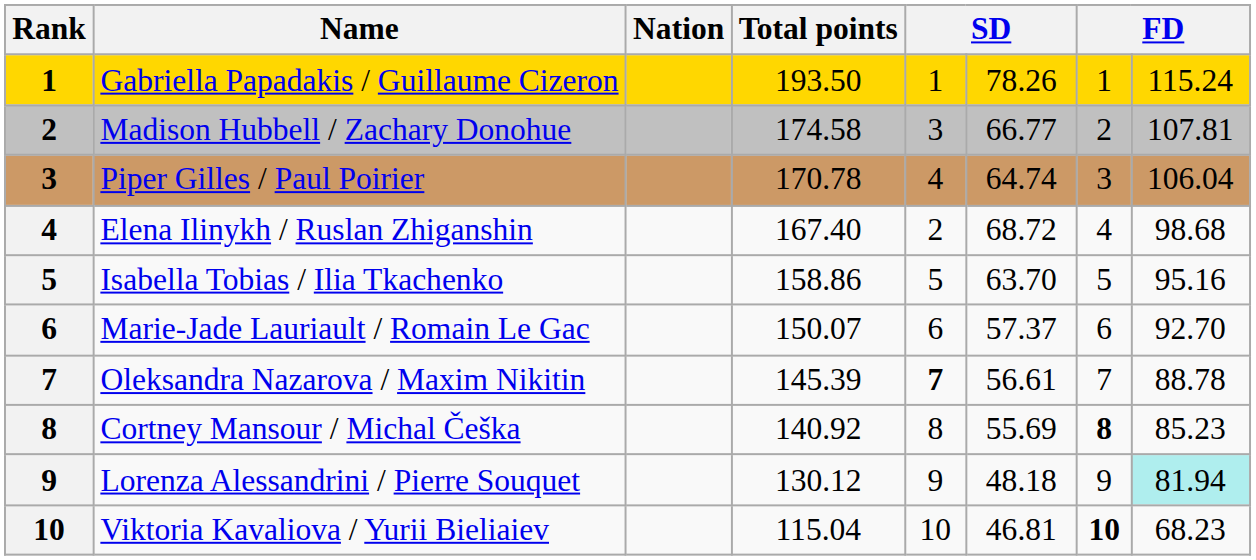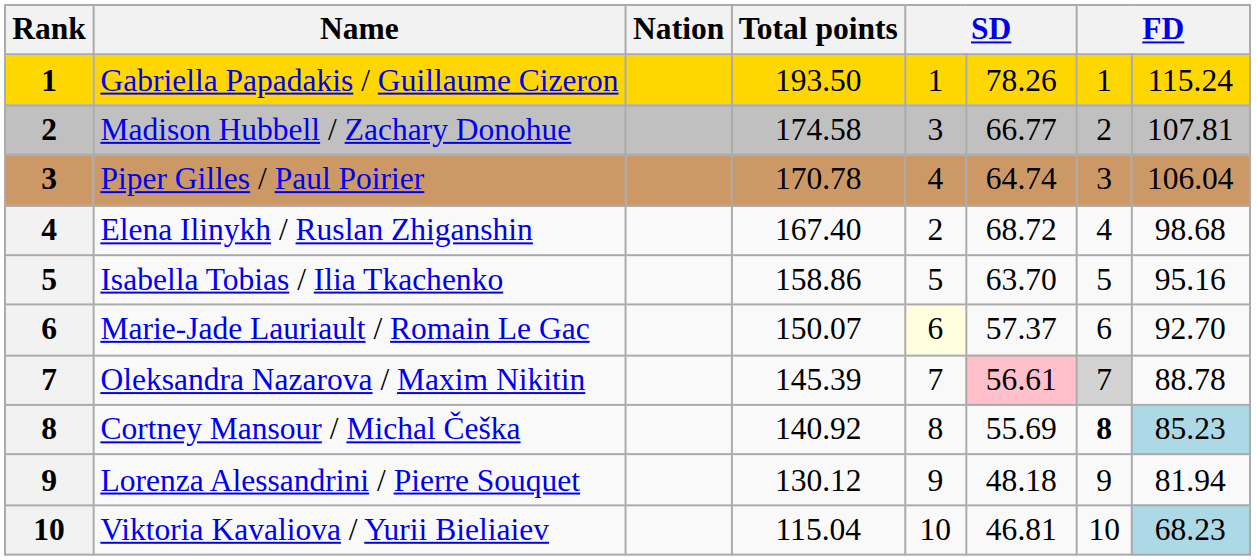(935, 329) no background -> (935, 329) lightyellow background
(935, 379) bold -> (935, 379) normal
(1021, 379) no background -> (1021, 379) pink background
(1104, 379) no background -> (1104, 379) lightgrey background
(1190, 429) no background -> (1190, 429) lightblue background
(1190, 479) paleturquoise background -> (1190, 479) no background
(1104, 529) bold -> (1104, 529) normal
(1190, 529) no background -> (1190, 529) lightblue background
